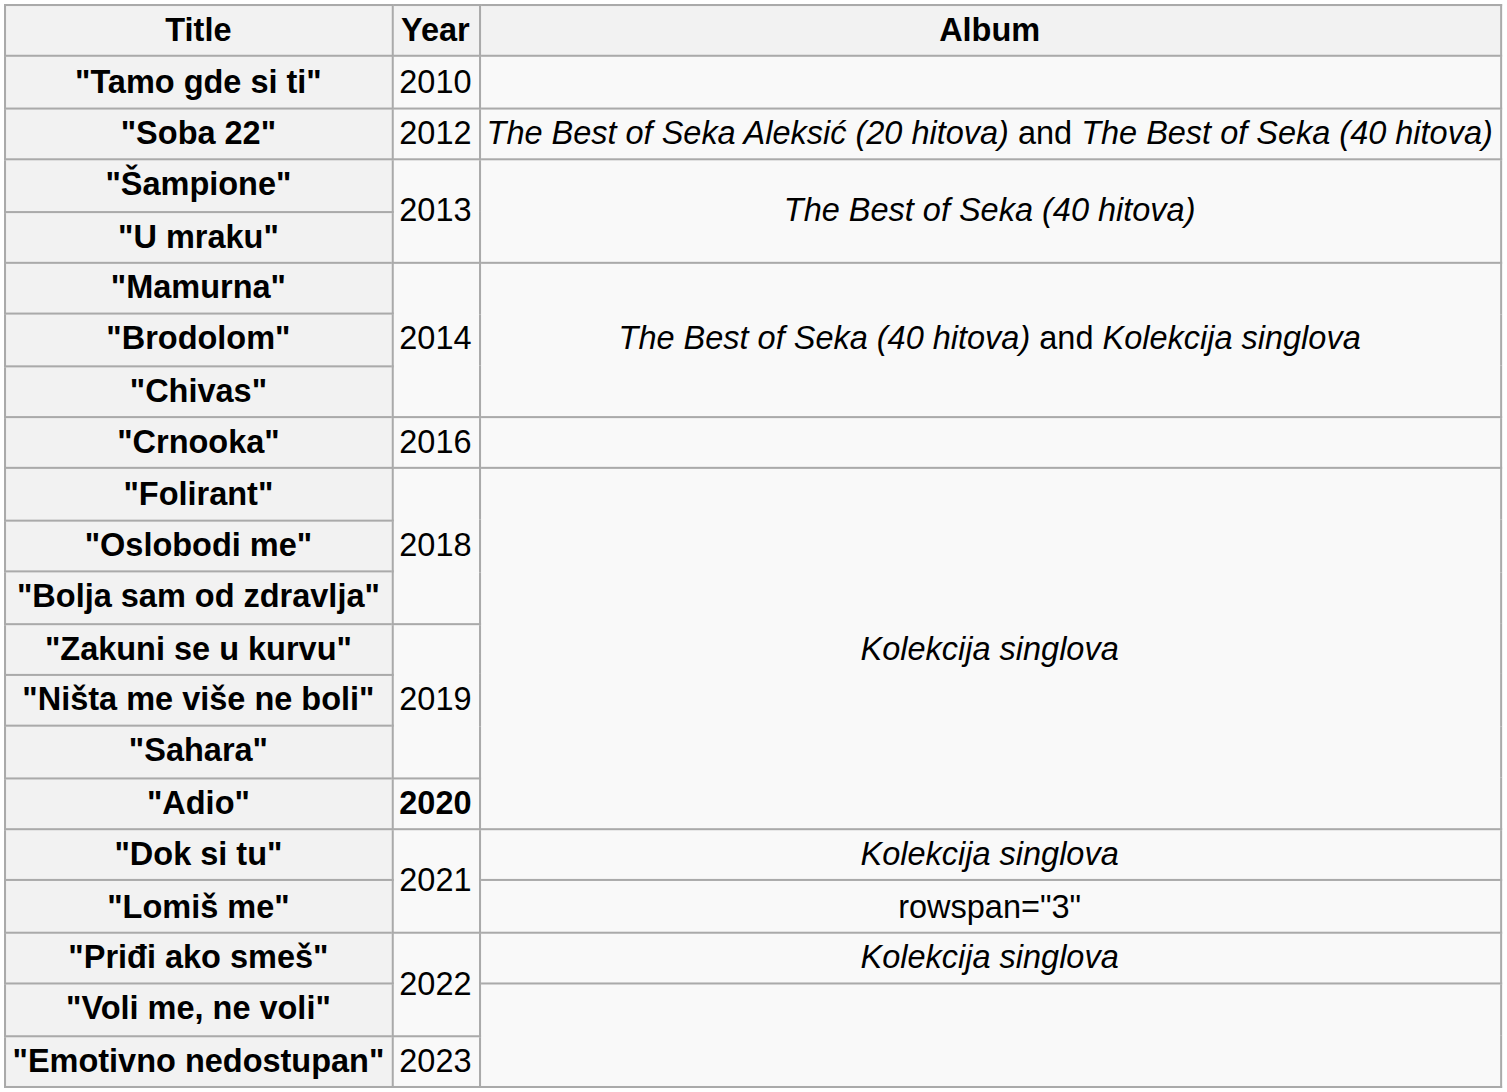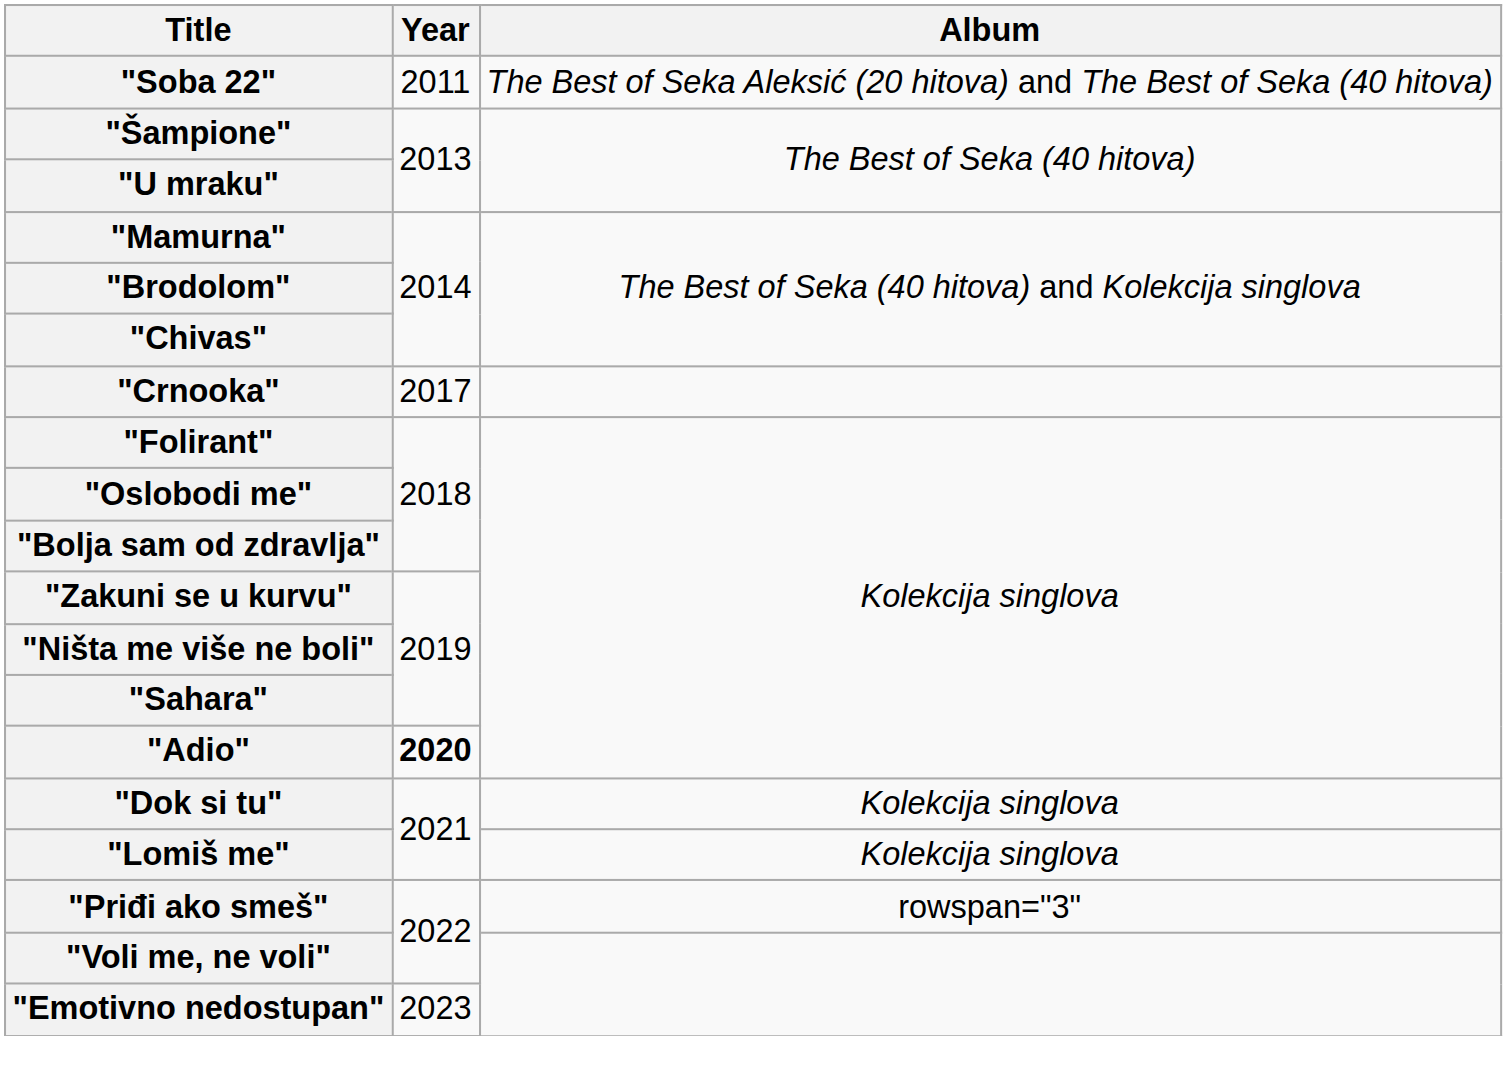- row: (198, 81)
(435, 133) 2012 -> (435, 81) 2011
(435, 442) 2016 -> (435, 390) 2017
(990, 905) rowspan="3" -> (990, 854) Kolekcija singlova
(990, 957) Kolekcija singlova -> (990, 905) rowspan="3"
